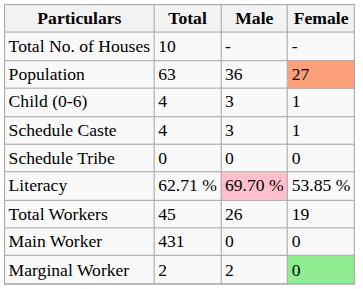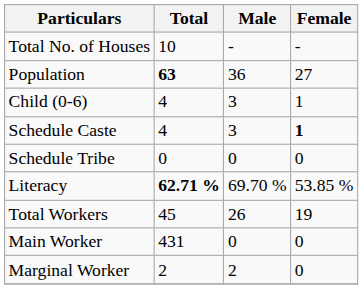(167, 74) normal -> (167, 74) bold
(301, 74) lightsalmon background -> (304, 74) no background
(296, 130) normal -> (299, 130) bold
(188, 185) normal -> (189, 185) bold
(254, 185) pink background -> (257, 185) no background
(296, 269) lightgreen background -> (299, 269) no background
